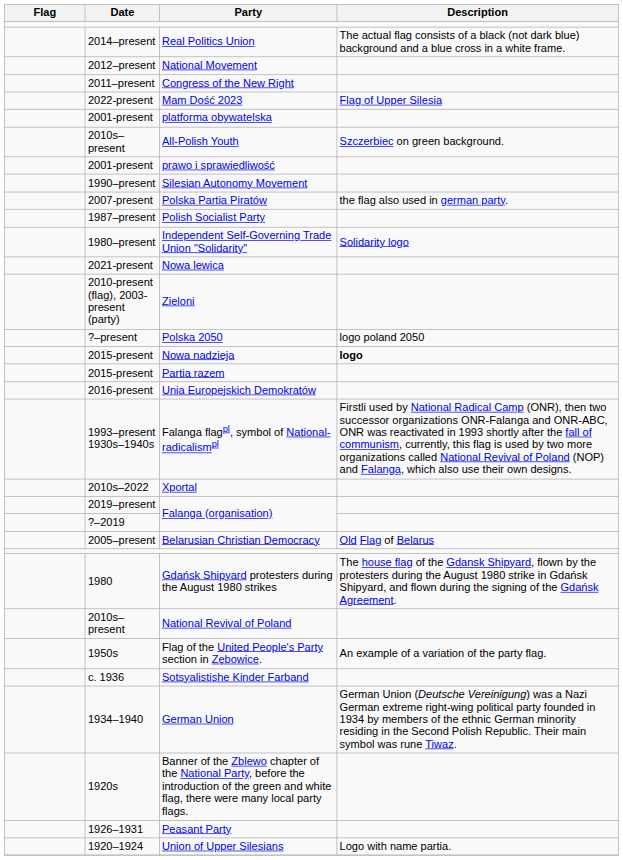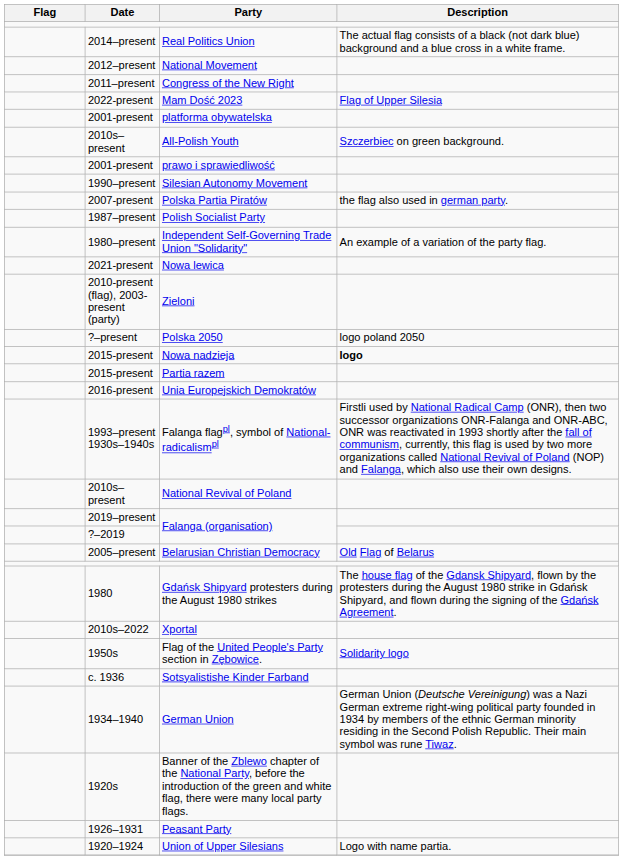(374, 241) Solidarity logo -> (443, 241) An example of a variation of the party flag.
rows swapped: (106, 623) <-> (118, 487)
(443, 653) An example of a variation of the party flag. -> (374, 653) Solidarity logo
